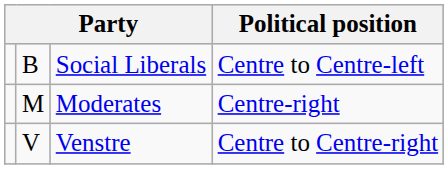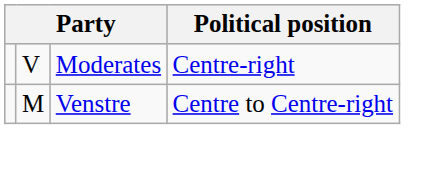- row: (131, 63)
(33, 103) M -> (31, 63) V
(31, 143) V -> (33, 103) M
